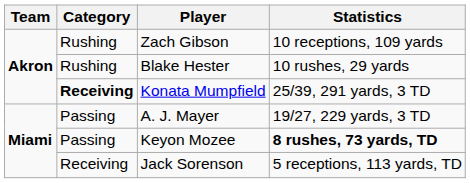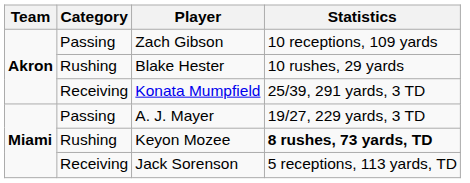(89, 41) Rushing -> (88, 41) Passing
(97, 91) bold -> (94, 91) normal
(88, 140) Passing -> (89, 140) Rushing
